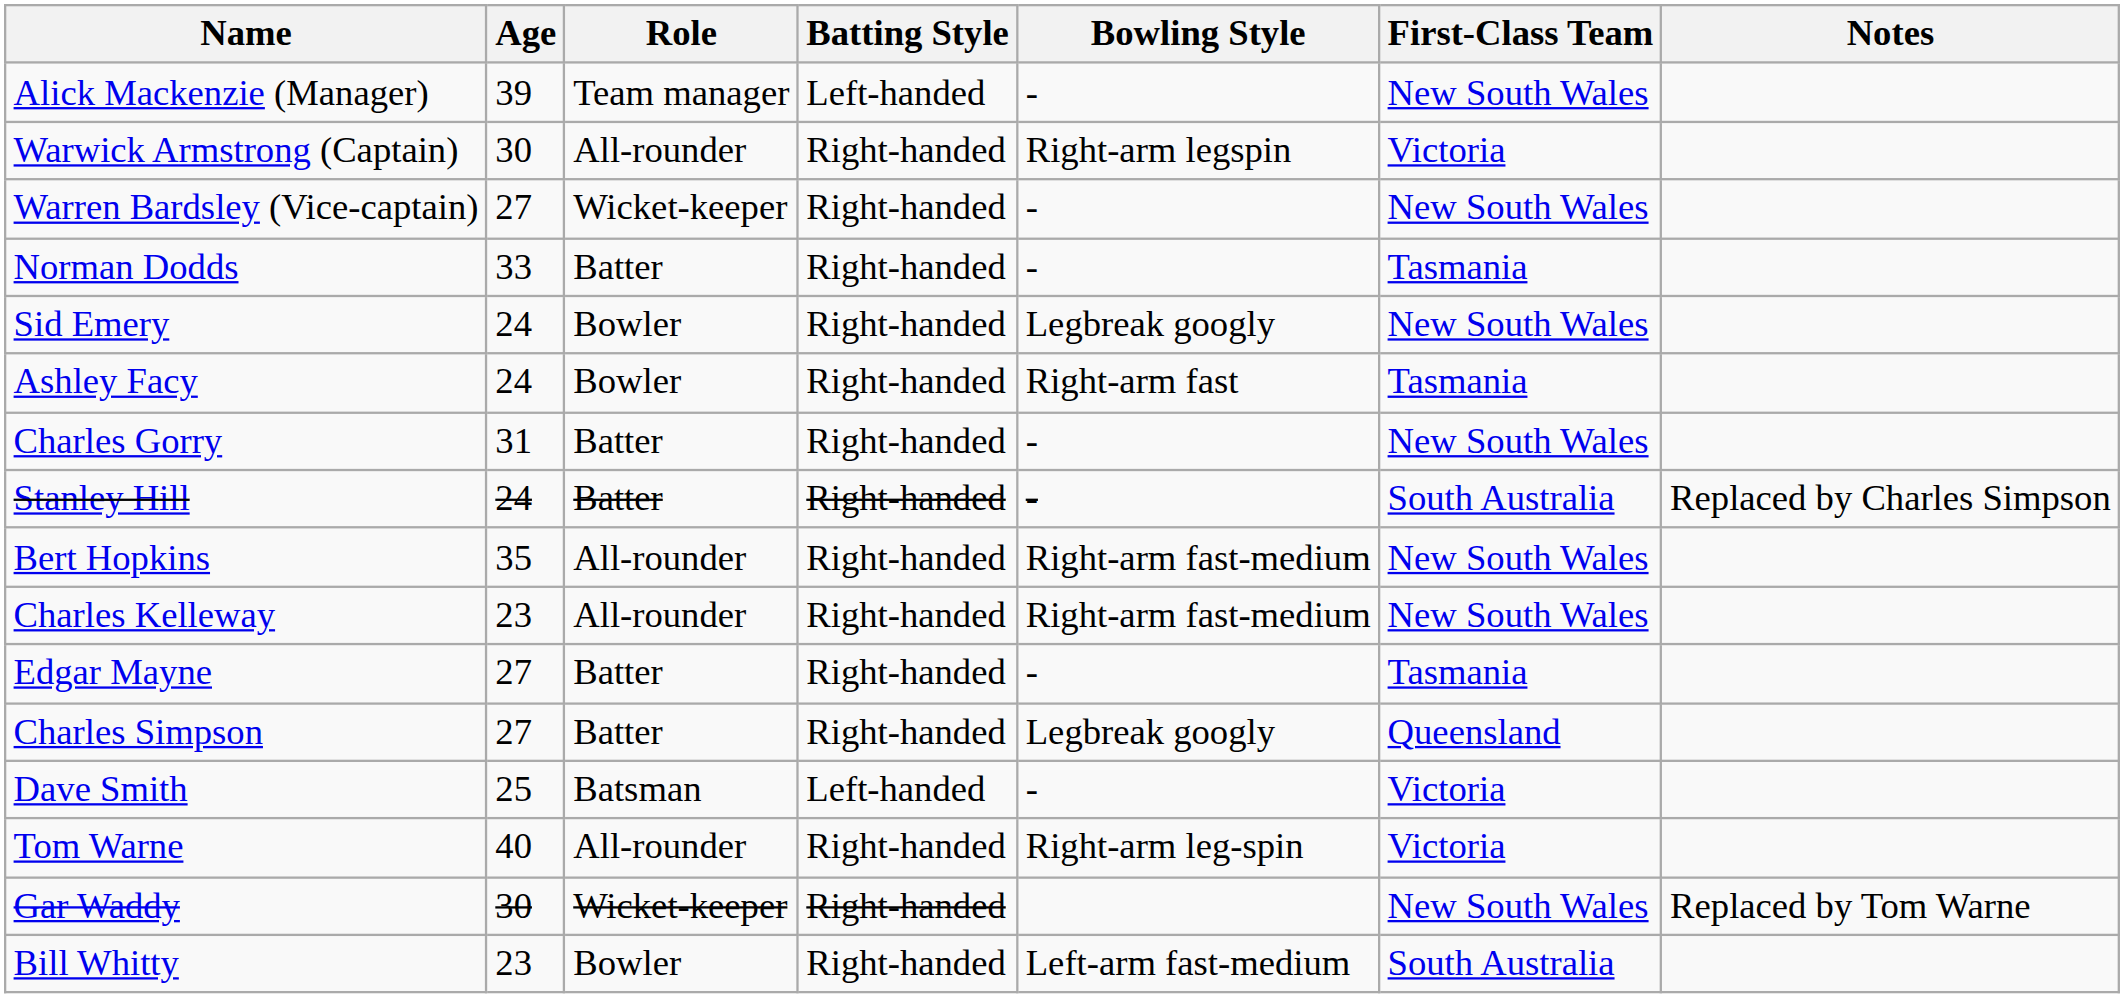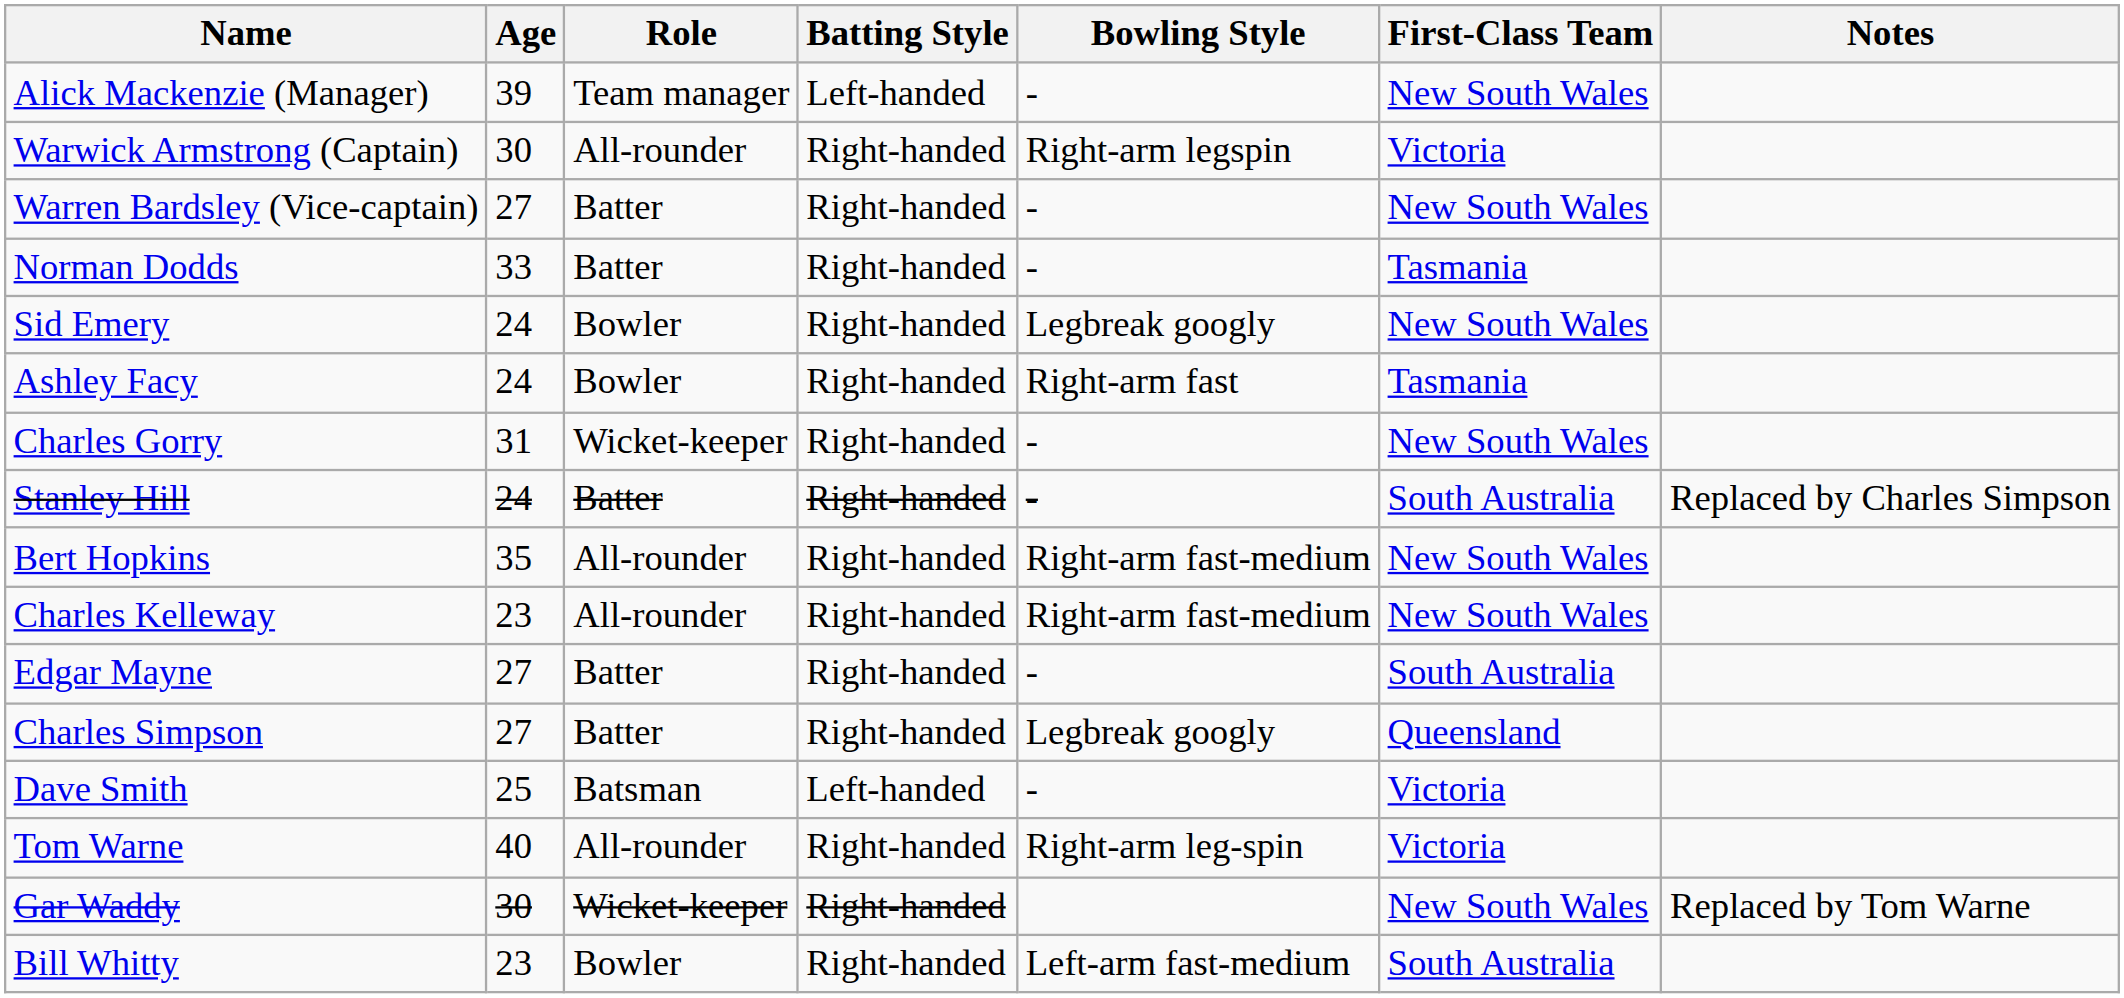(680, 207) Wicket-keeper -> (618, 207) Batter
(618, 440) Batter -> (680, 440) Wicket-keeper
(1458, 672) Tasmania -> (1501, 672) South Australia
